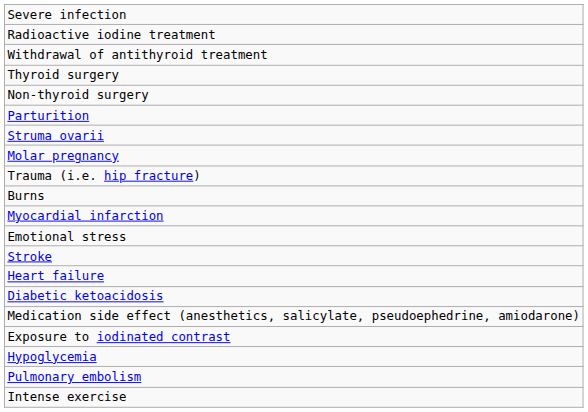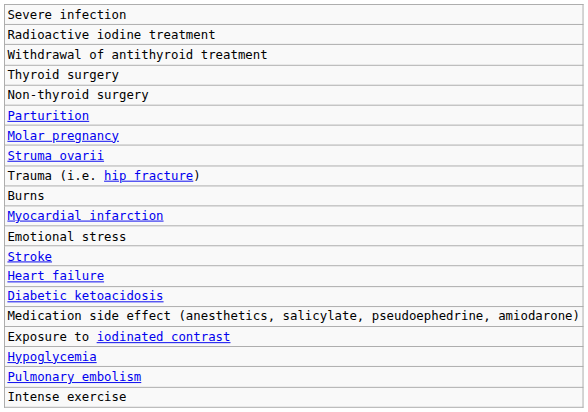(56, 135) Struma ovarii -> (63, 135) Molar pregnancy
(63, 155) Molar pregnancy -> (56, 155) Struma ovarii
